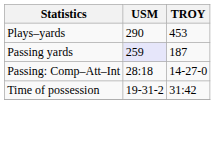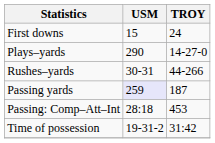+ row: (35, 33)
(178, 33) 453 -> (188, 52) 14-27-0
+ row: (40, 71)
(188, 71) 14-27-0 -> (178, 109) 453
